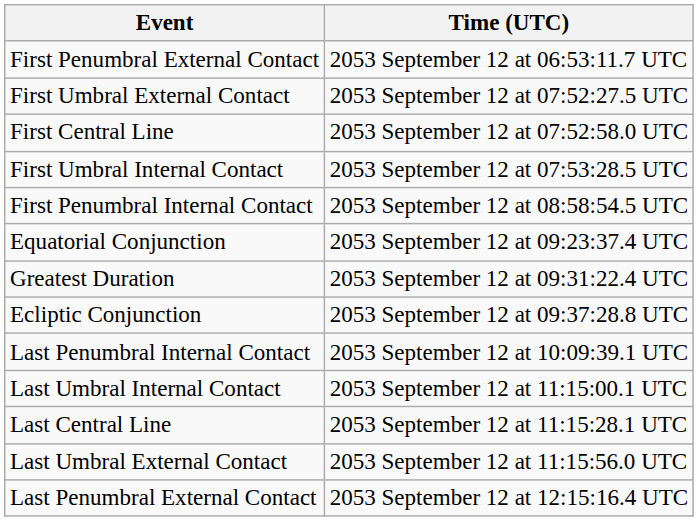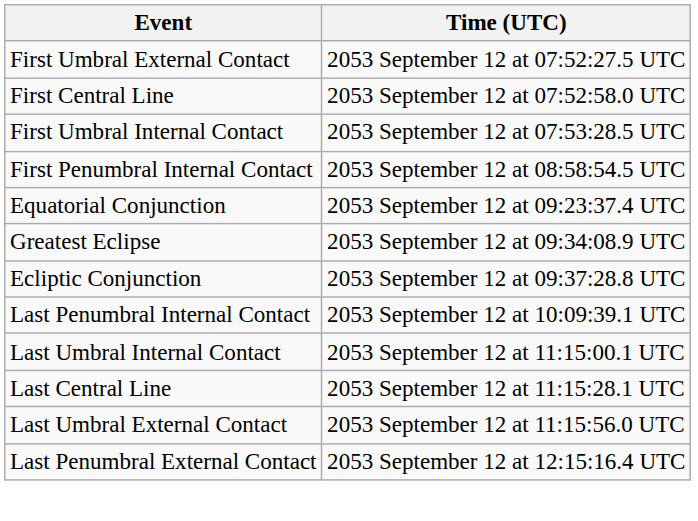- row: (165, 59)
- row: (92, 278)
+ row: (85, 242)
